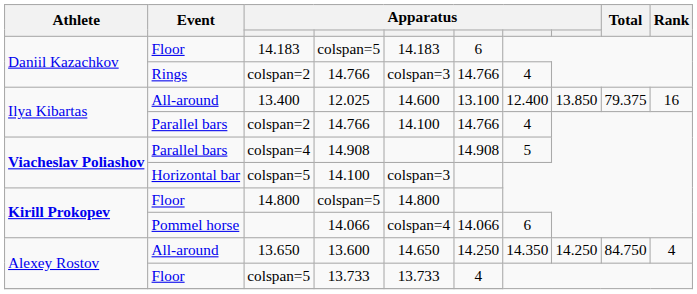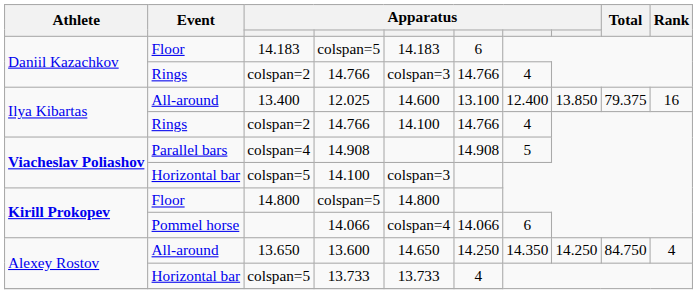(189, 125) Parallel bars -> (169, 125) Rings
(168, 276) Floor -> (196, 276) Horizontal bar
